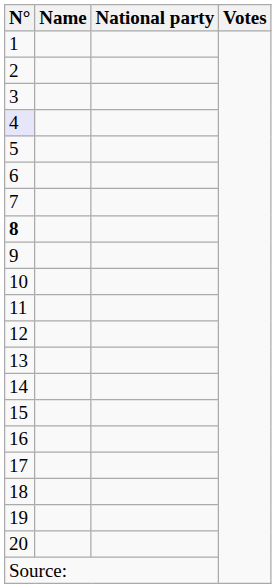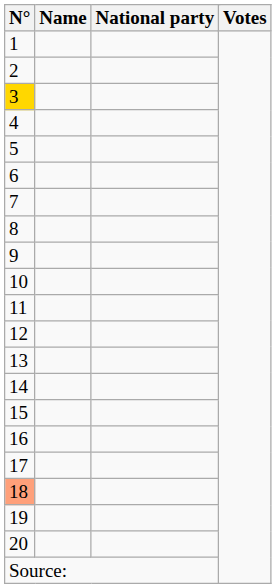(14, 96) no background -> (14, 96) gold background
(14, 123) lavender background -> (14, 123) no background
(14, 228) bold -> (14, 228) normal
(19, 491) no background -> (19, 491) lightsalmon background
